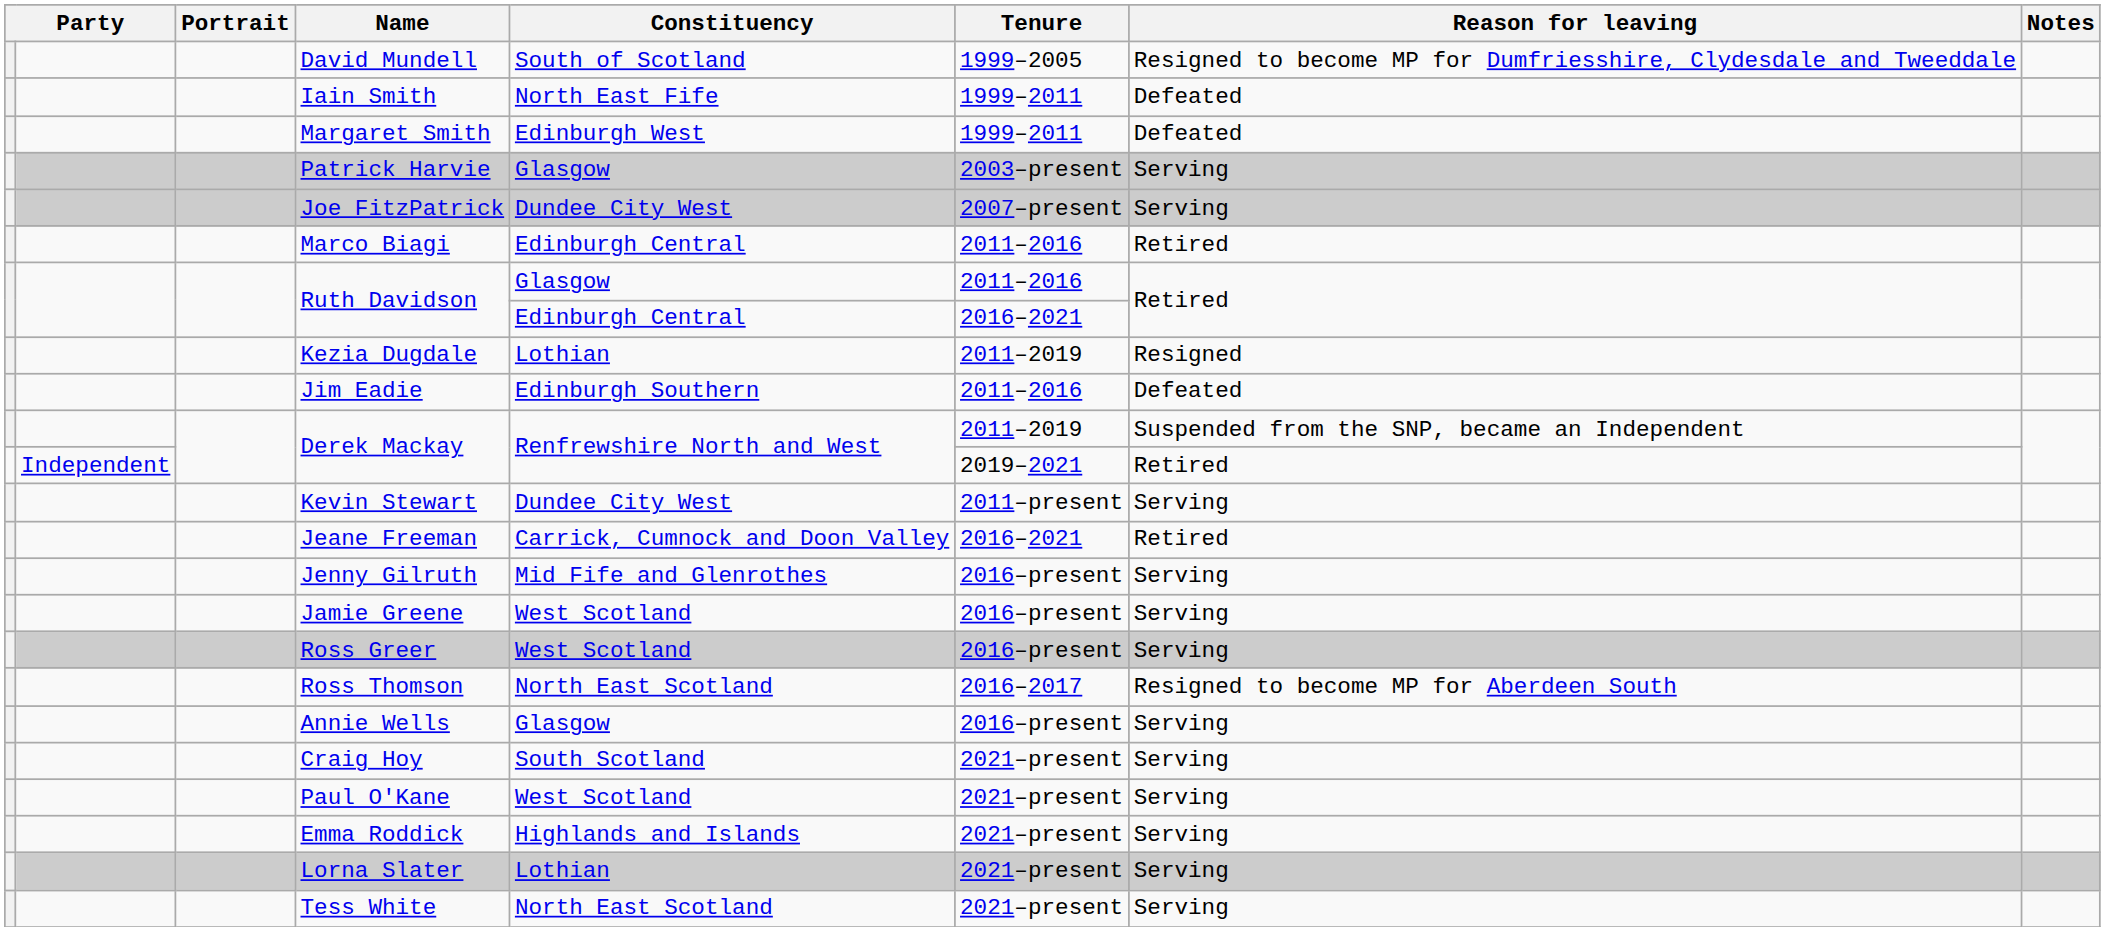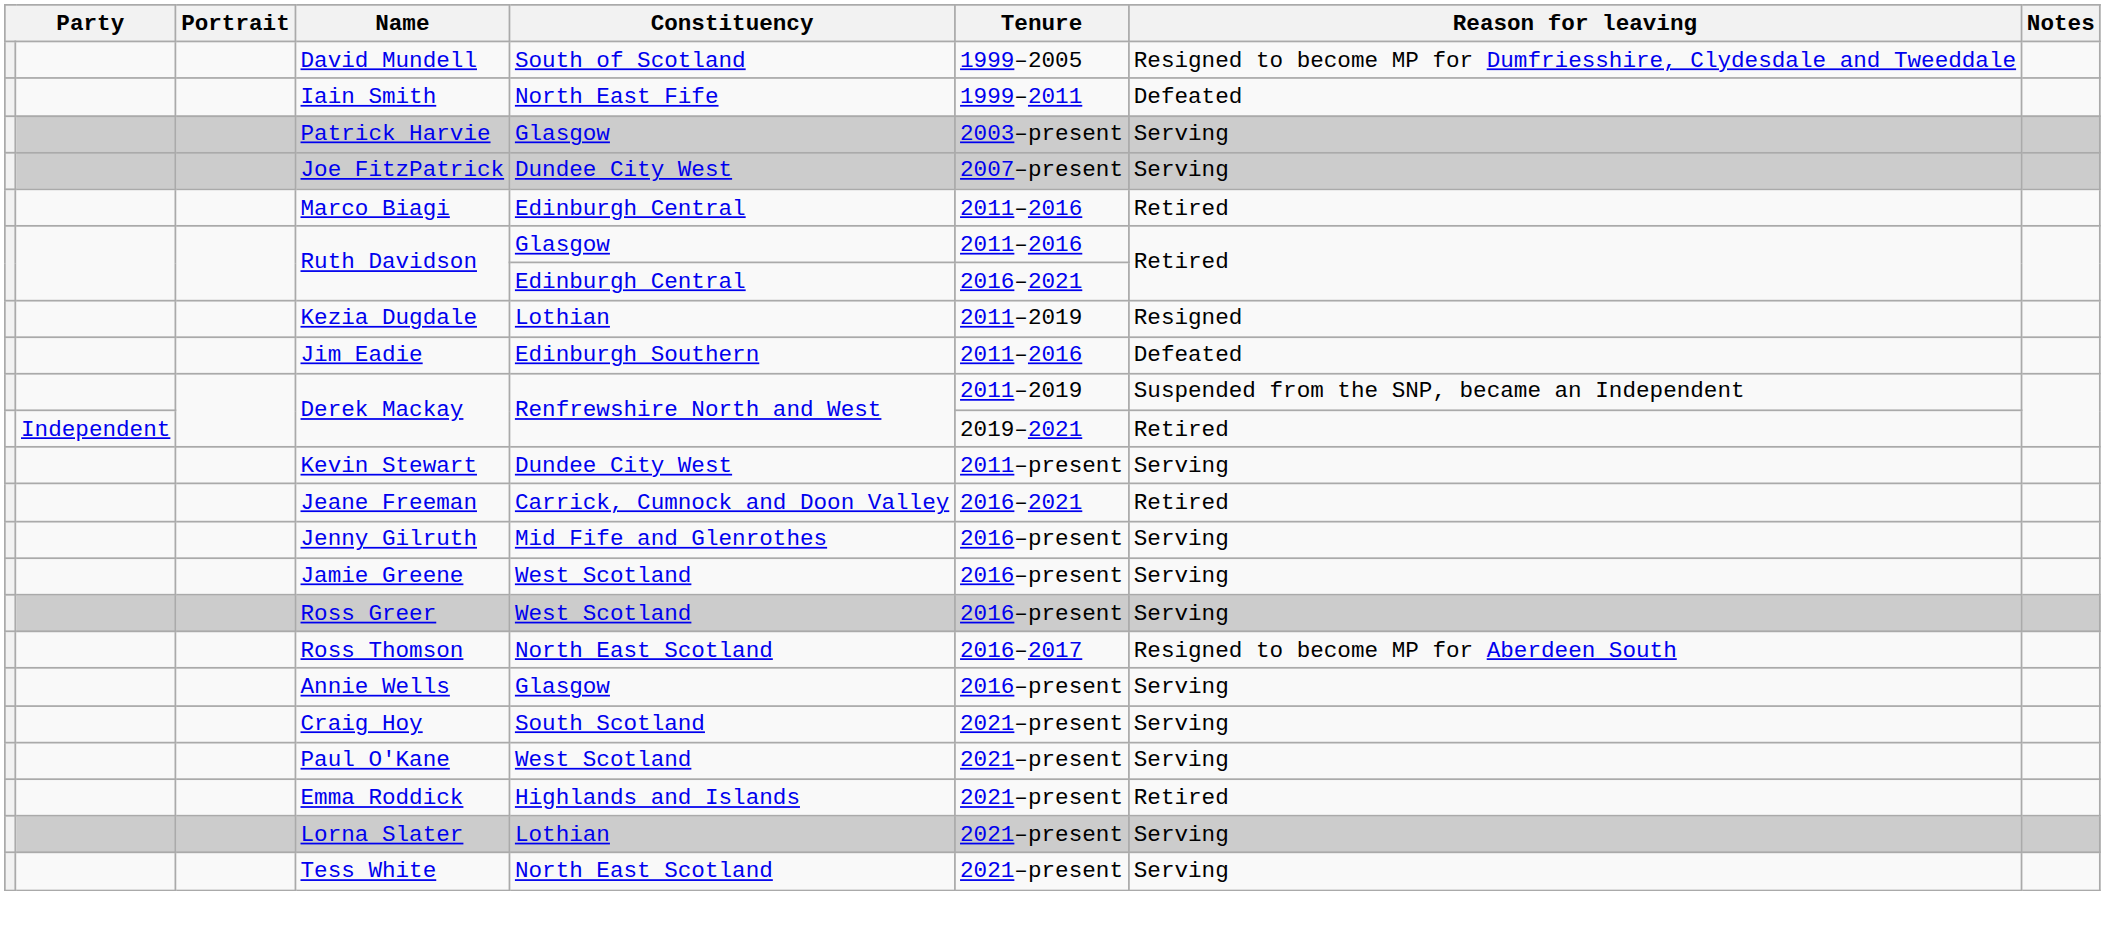- row: (96, 134)
(1181, 834) Serving -> (1181, 797) Retired
